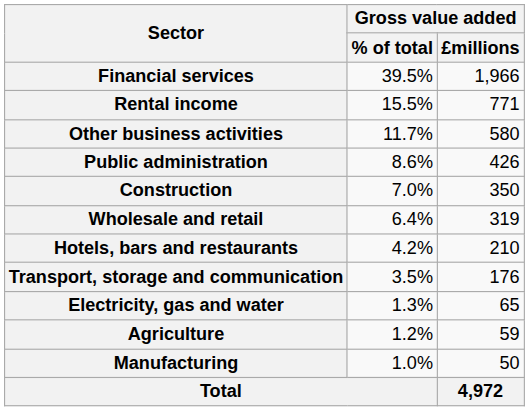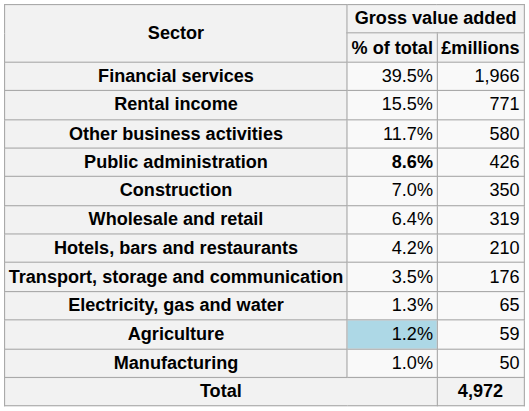(412, 162) normal -> (412, 162) bold
(412, 334) no background -> (412, 334) lightblue background
